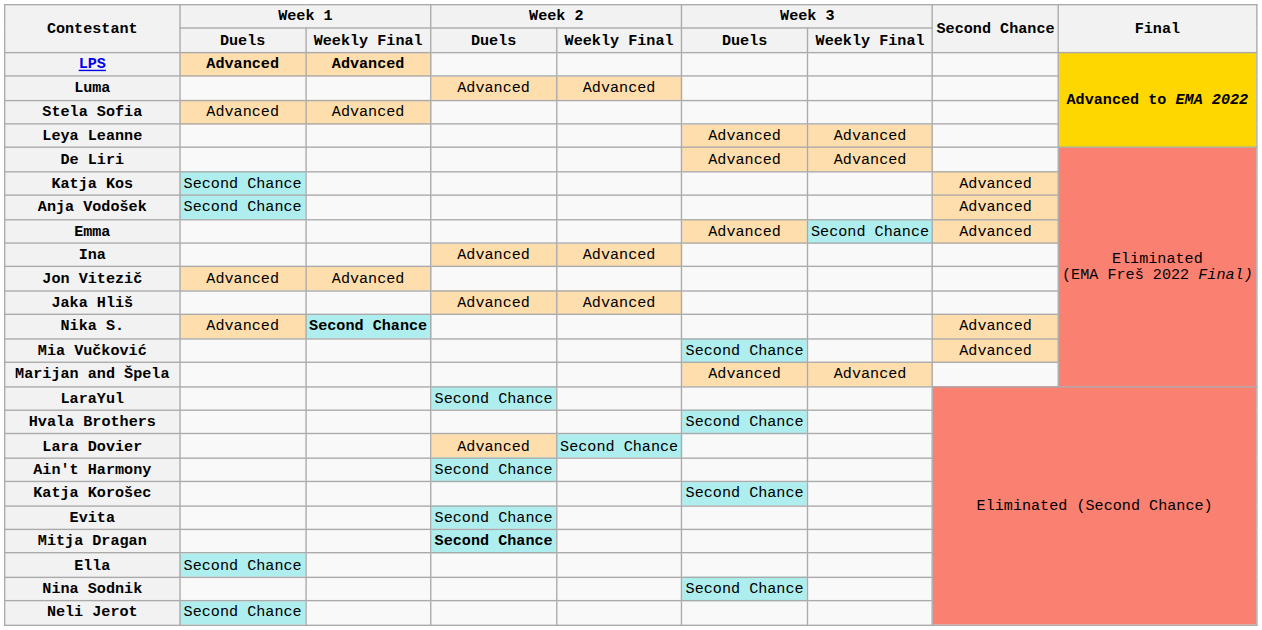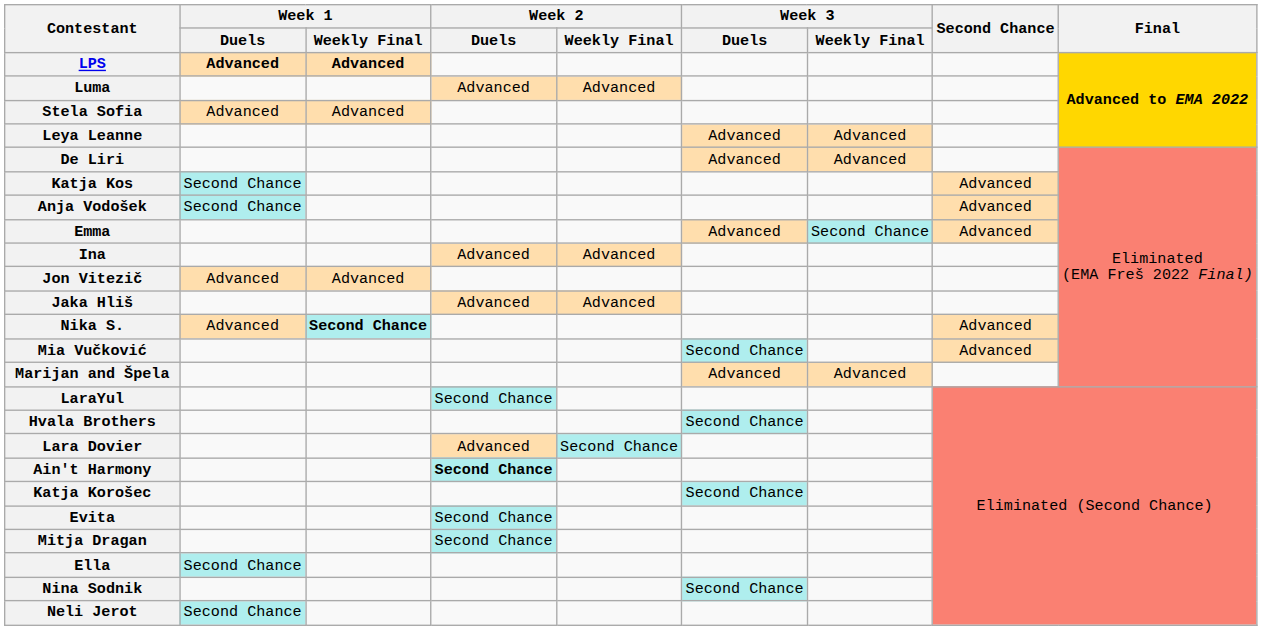(494, 470) normal -> (494, 470) bold
(494, 541) bold -> (494, 541) normal
